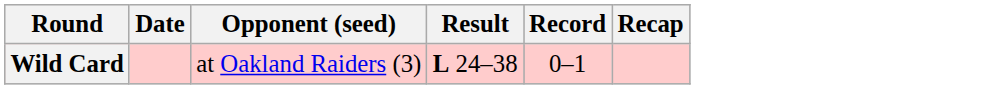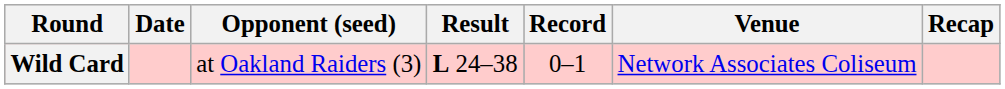+ column: (767, 24)
